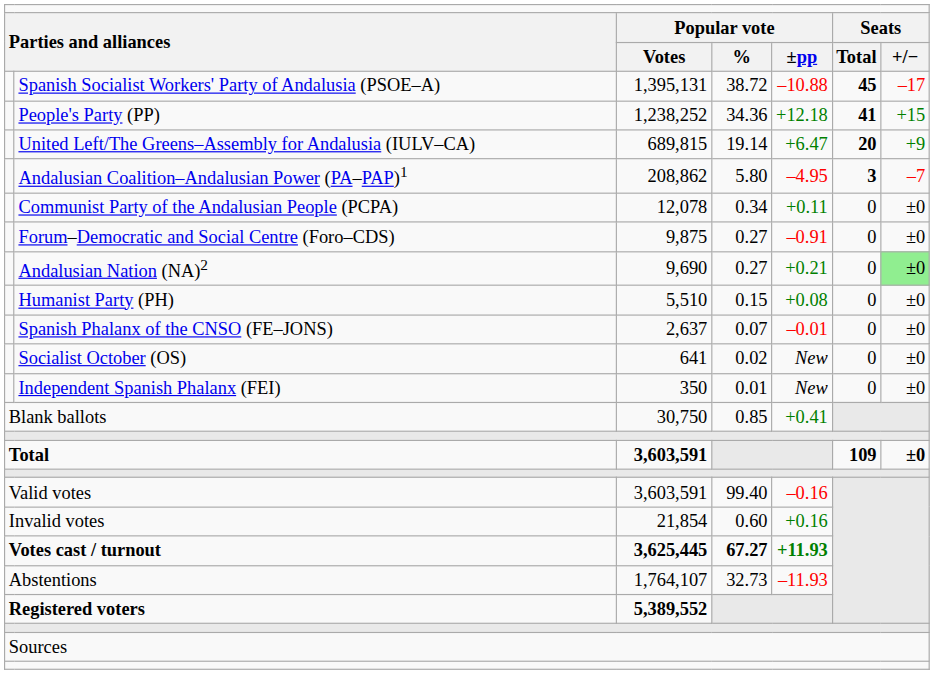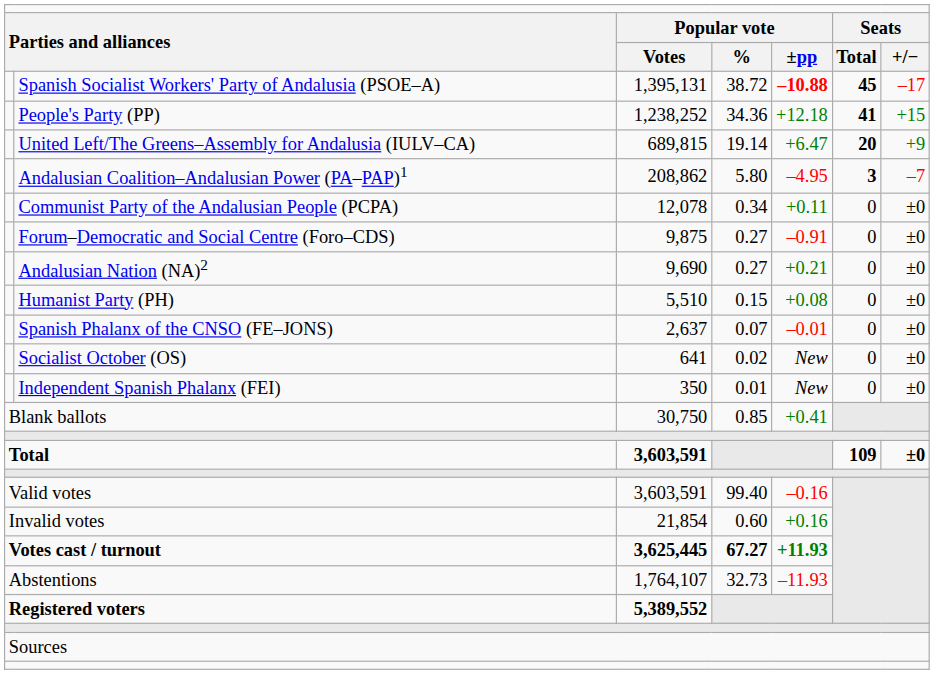(802, 85) normal -> (802, 85) bold
(916, 268) lightgreen background -> (916, 268) no background
